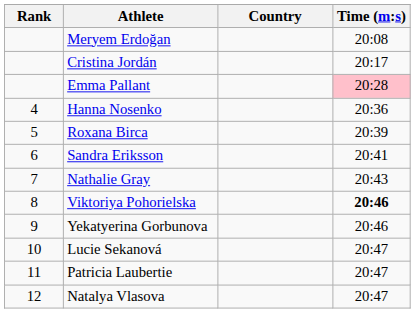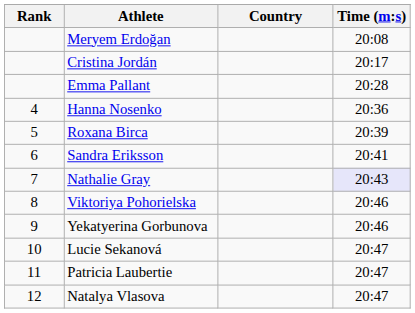(371, 86) pink background -> (372, 86) no background
(371, 179) no background -> (372, 179) lavender background
(371, 202) bold -> (372, 202) normal
